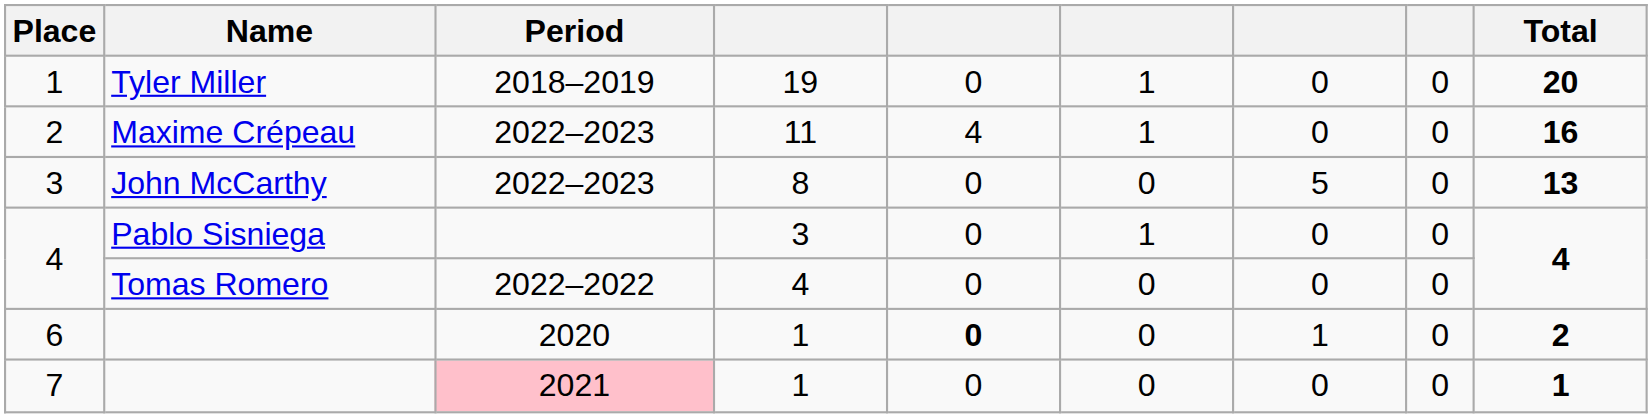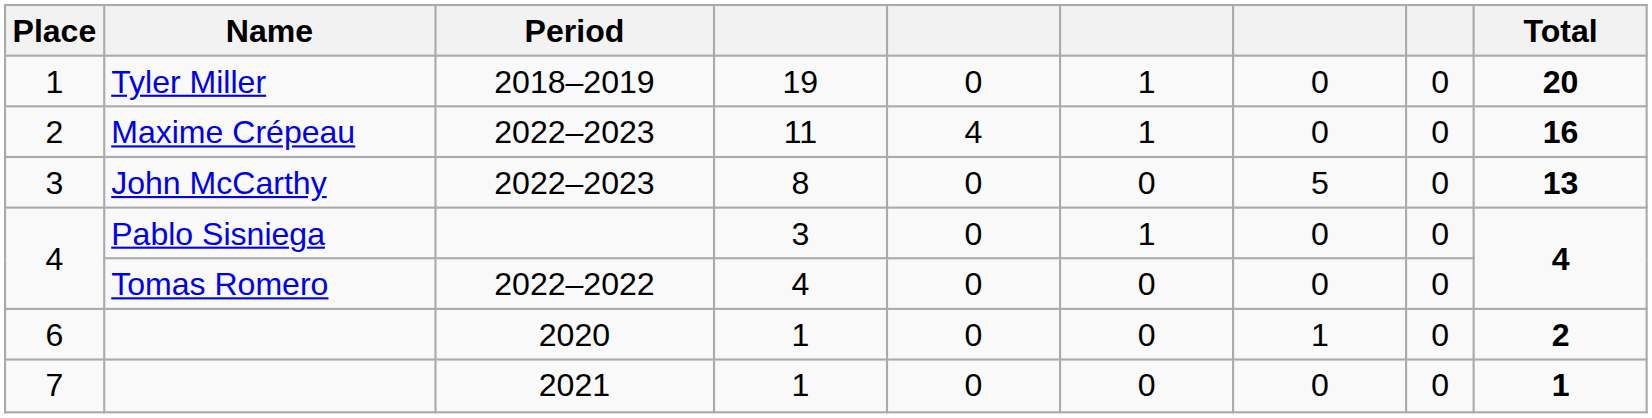(973, 335) bold -> (973, 335) normal
(574, 386) pink background -> (574, 386) no background
